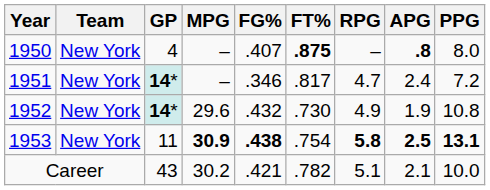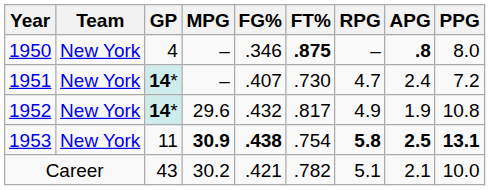(263, 50) .407 -> (263, 50) .346
(263, 80) .346 -> (263, 80) .407
(312, 80) .817 -> (312, 80) .730
(312, 110) .730 -> (312, 110) .817
